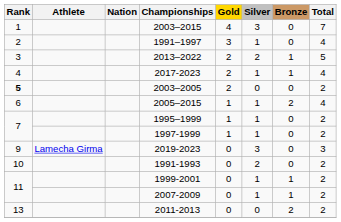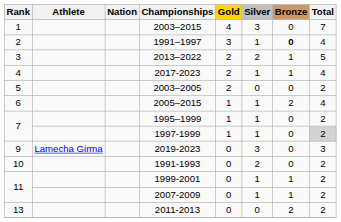(291, 42) normal -> (291, 42) bold
(18, 88) bold -> (18, 88) normal
(323, 133) no background -> (323, 133) lightgrey background
